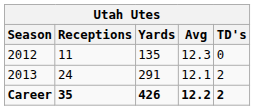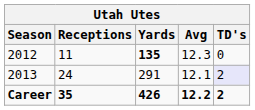(149, 55) normal -> (149, 55) bold
(221, 75) no background -> (221, 75) lavender background
